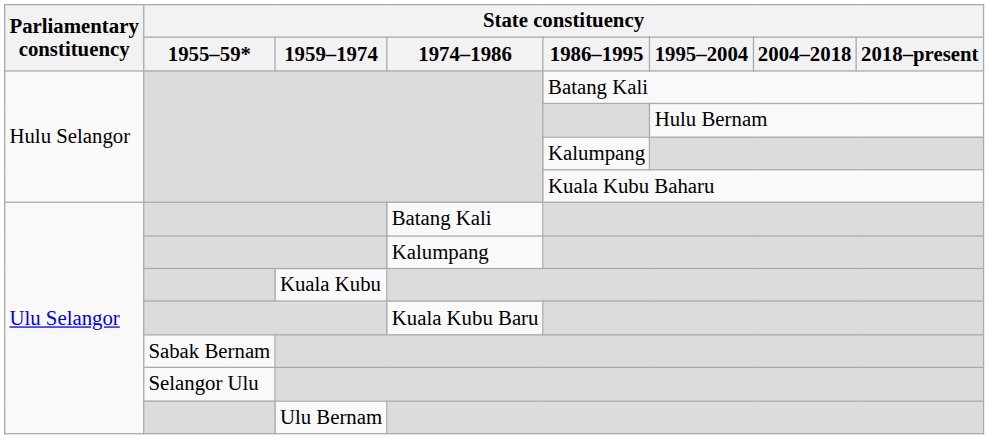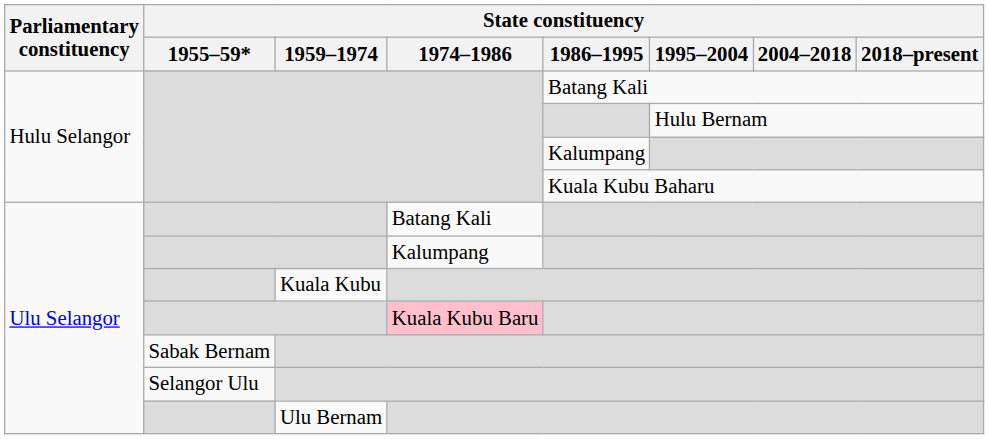(465, 317) no background -> (465, 317) pink background
